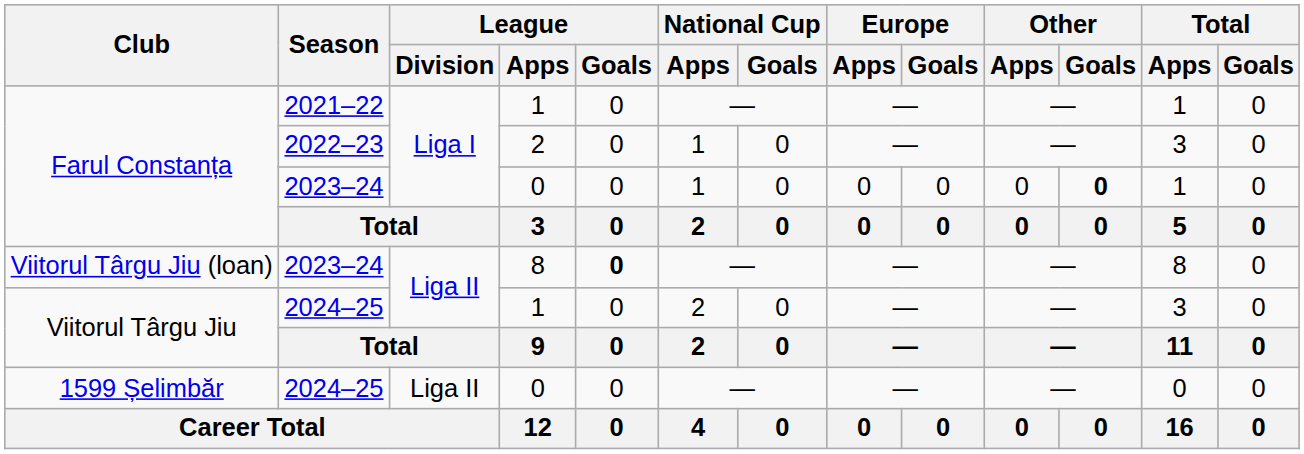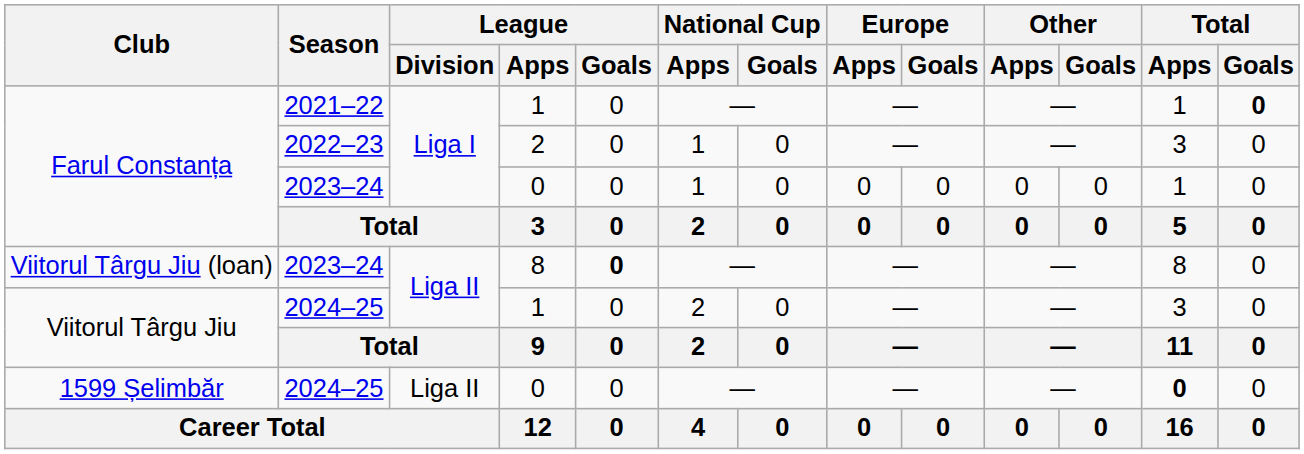(1258, 105) normal -> (1258, 105) bold
(1101, 186) bold -> (1101, 186) normal
(1180, 387) normal -> (1180, 387) bold
